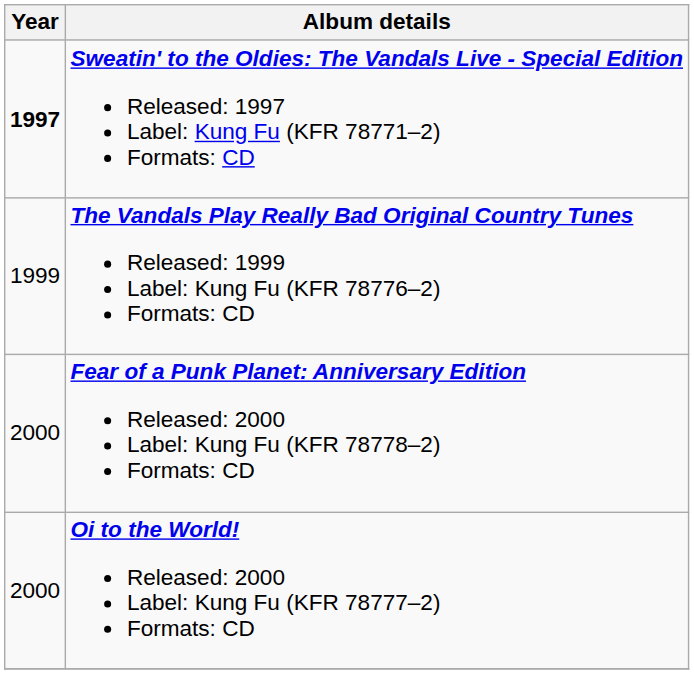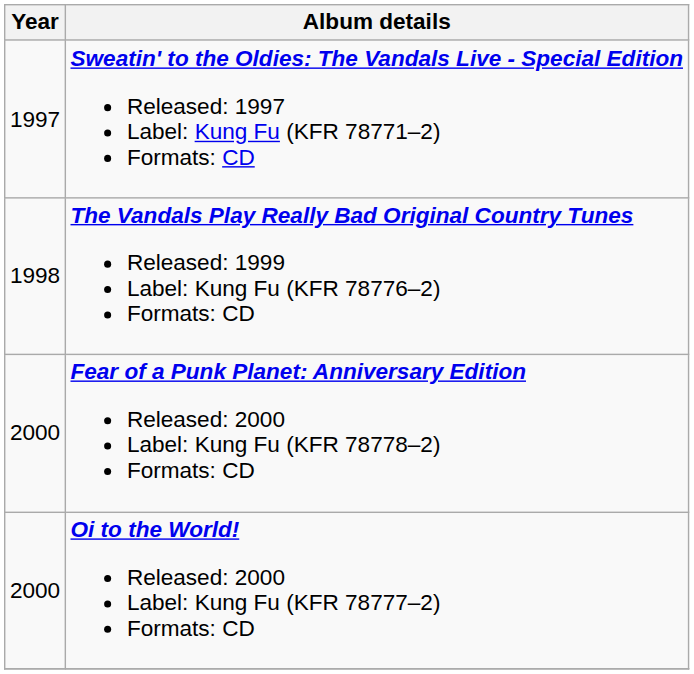(35, 118) bold -> (35, 118) normal
(35, 275) 1999 -> (35, 275) 1998
